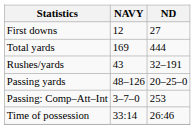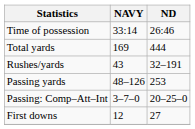rows swapped: (32, 30) <-> (48, 115)
(169, 81) 20–25–0 -> (158, 81) 253
(158, 98) 253 -> (169, 98) 20–25–0
